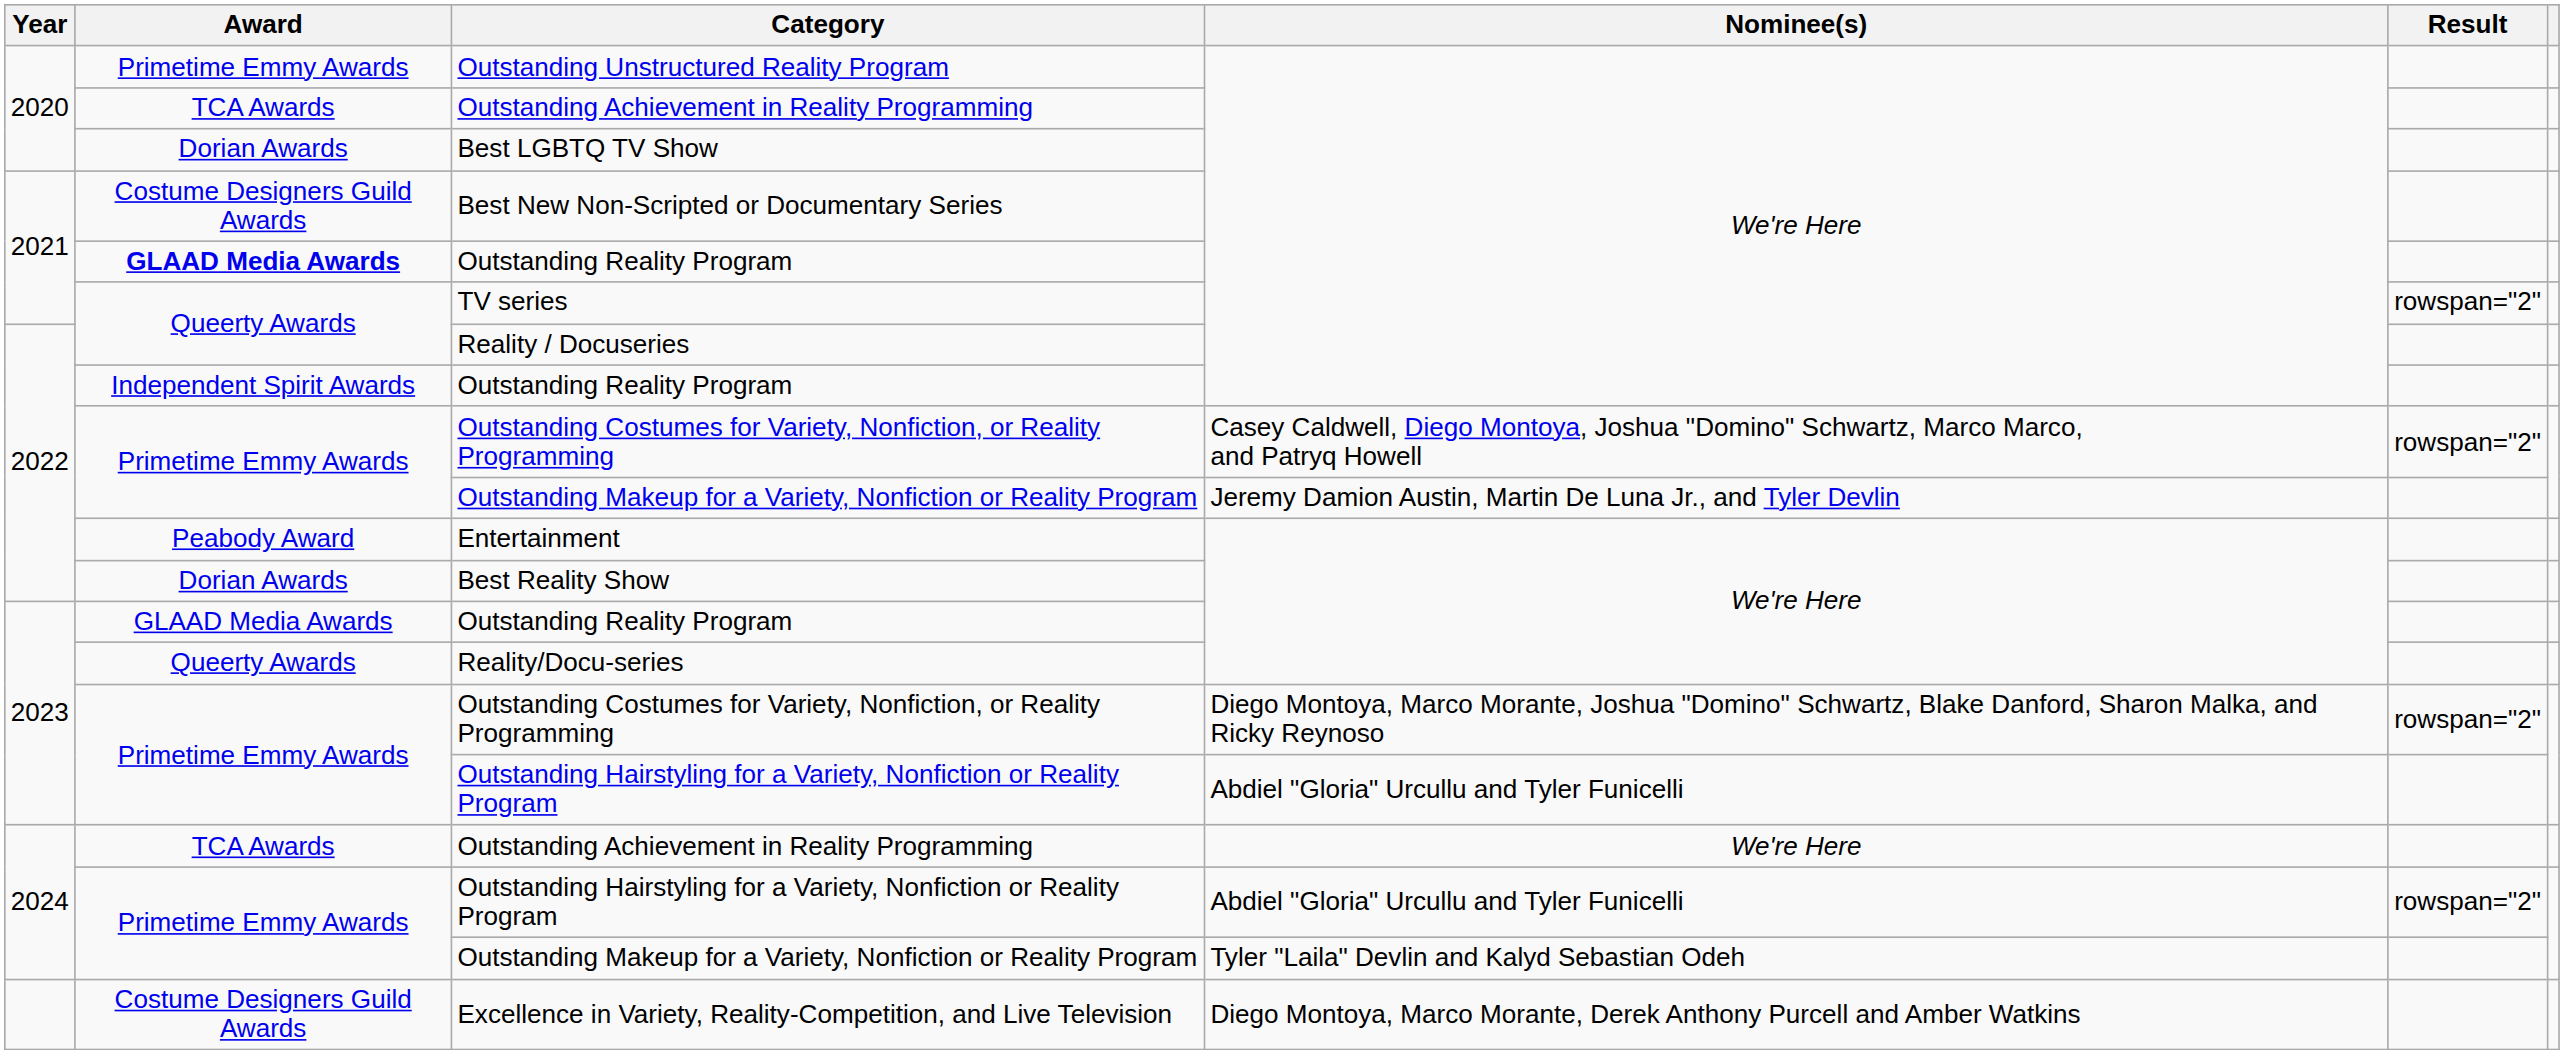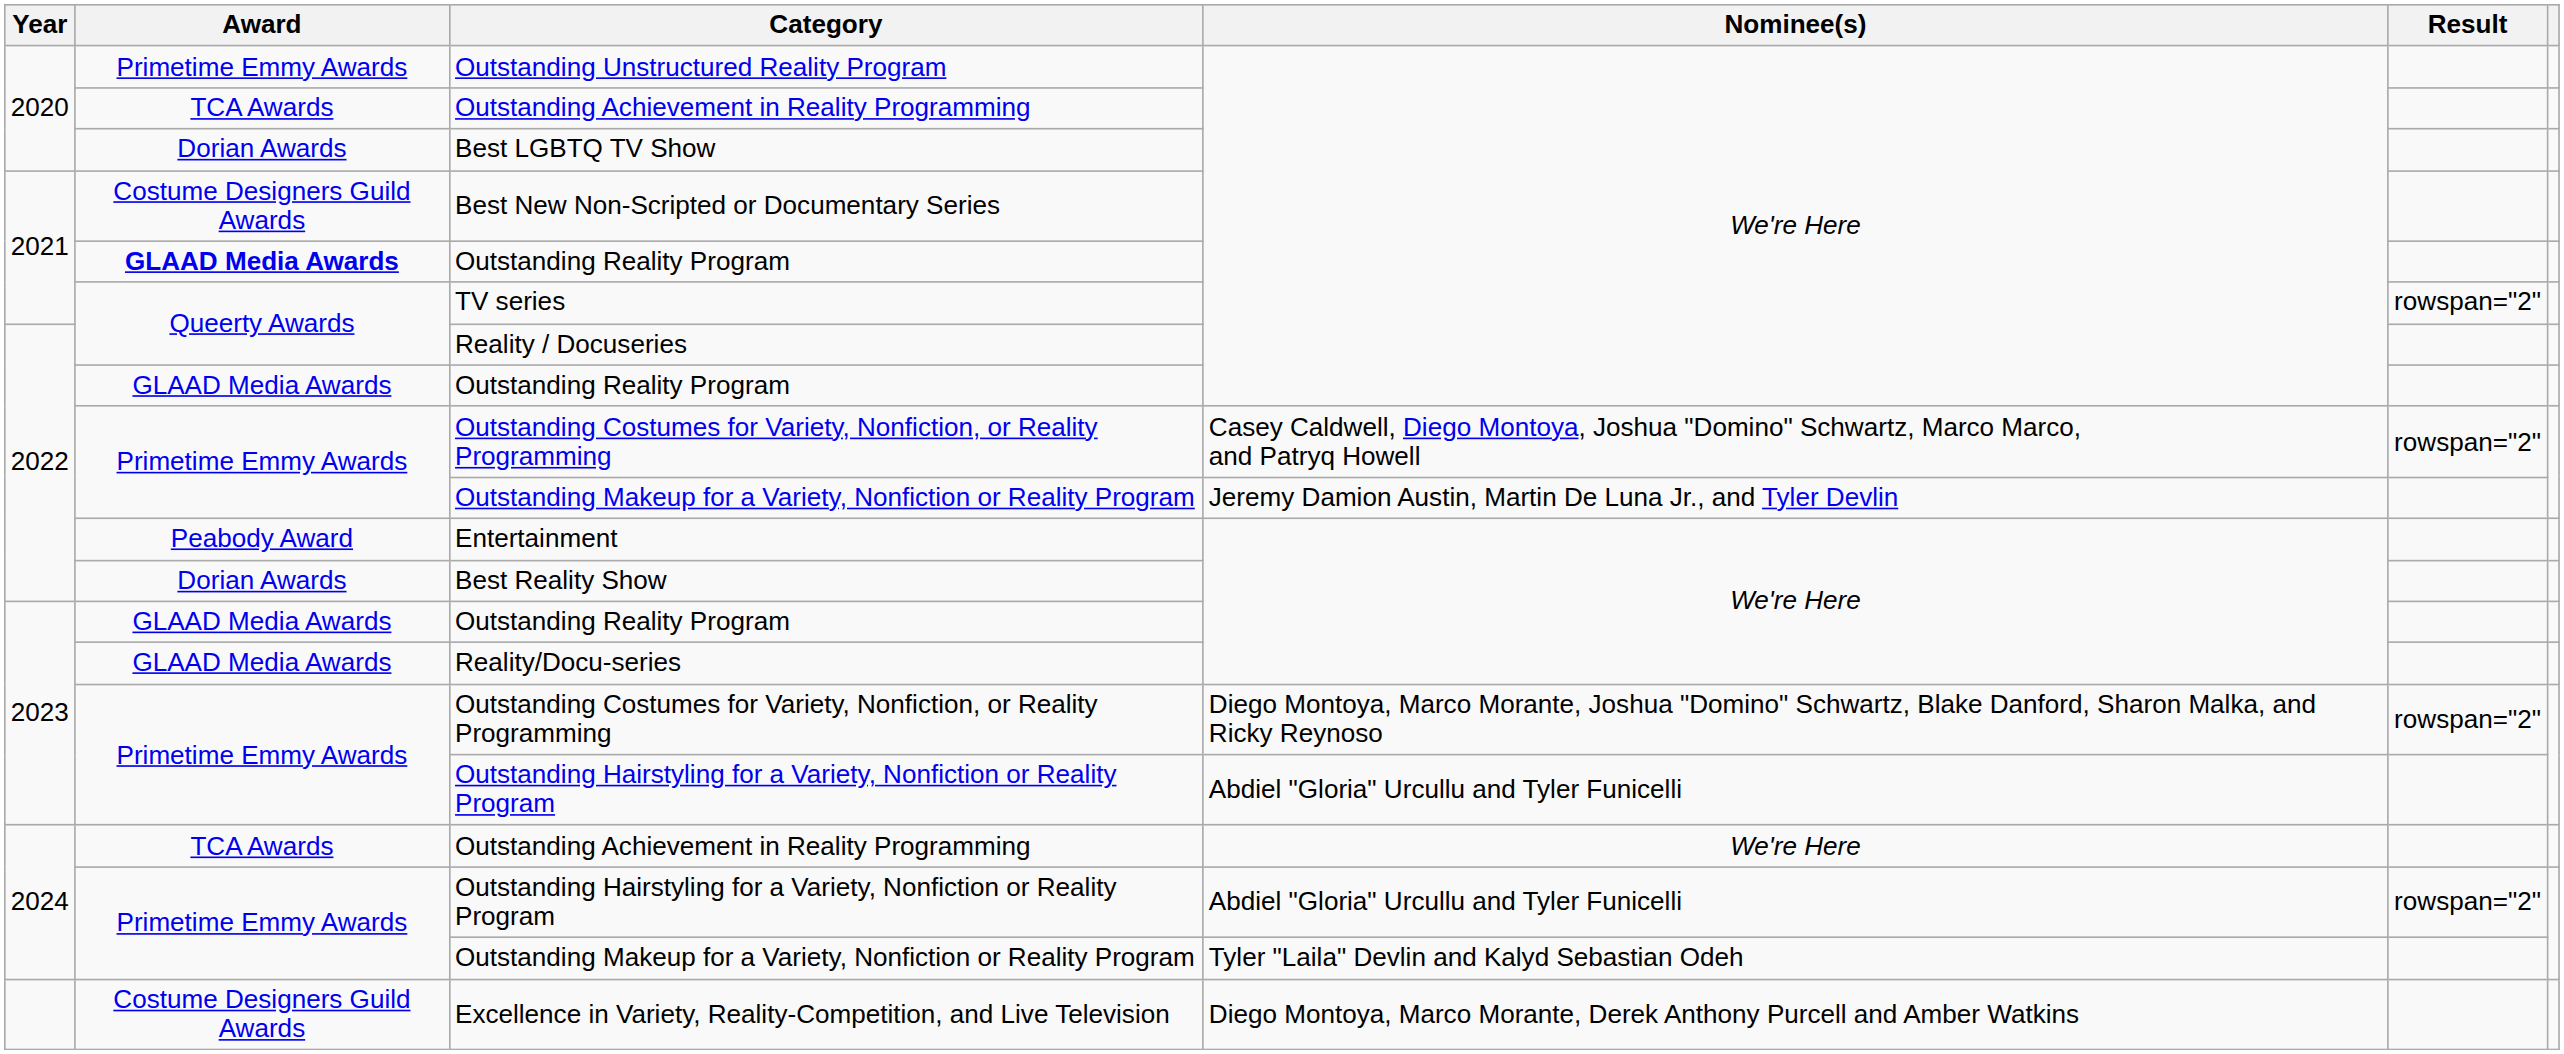(263, 385) Independent Spirit Awards -> (262, 385) GLAAD Media Awards
(263, 662) Queerty Awards -> (262, 662) GLAAD Media Awards
